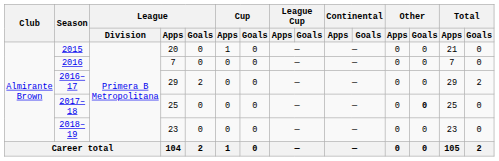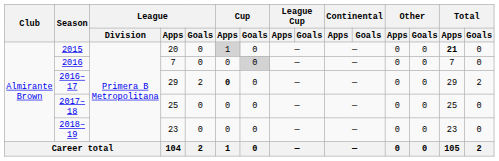(228, 49) no background -> (228, 49) lightgrey background
(452, 49) normal -> (452, 49) bold
(255, 63) no background -> (255, 63) lightgrey background
(228, 82) normal -> (228, 82) bold
(425, 106) bold -> (425, 106) normal
